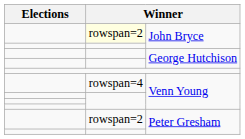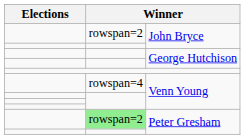(116, 33) lightyellow background -> (116, 33) no background
(116, 119) no background -> (116, 119) lightgreen background
